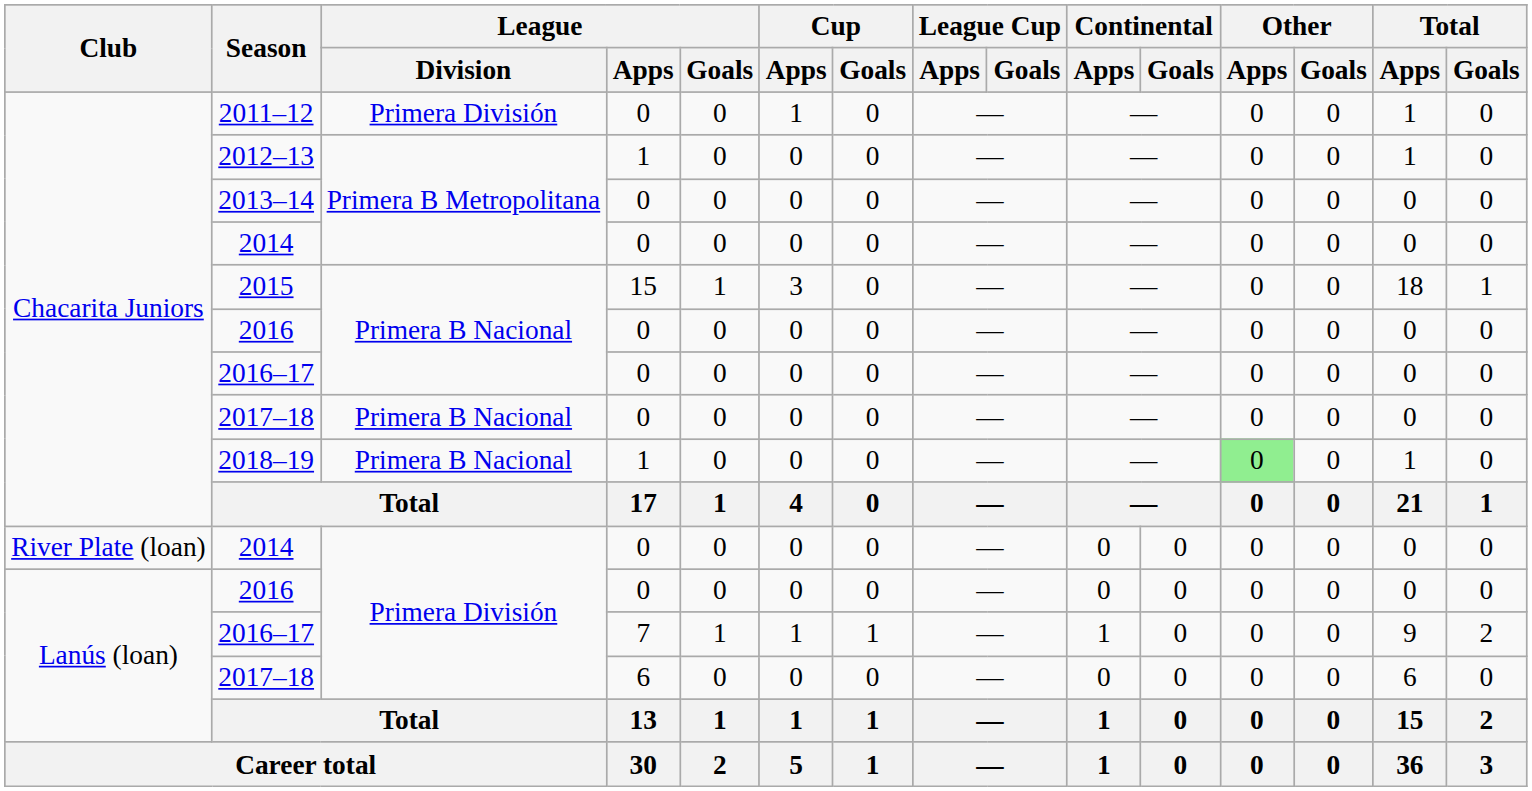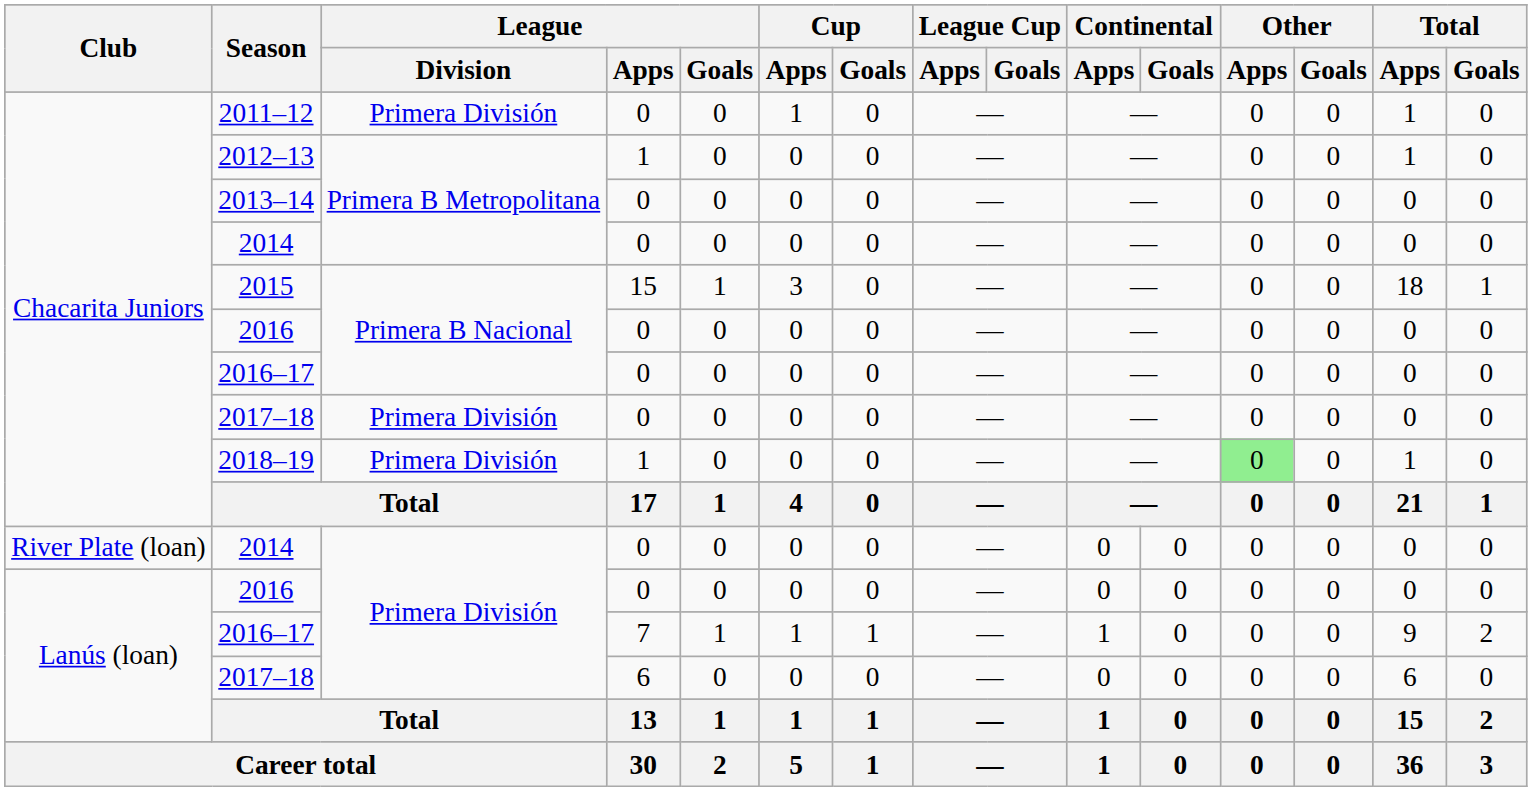(463, 416) Primera B Nacional -> (463, 416) Primera División
(463, 460) Primera B Nacional -> (463, 460) Primera División
